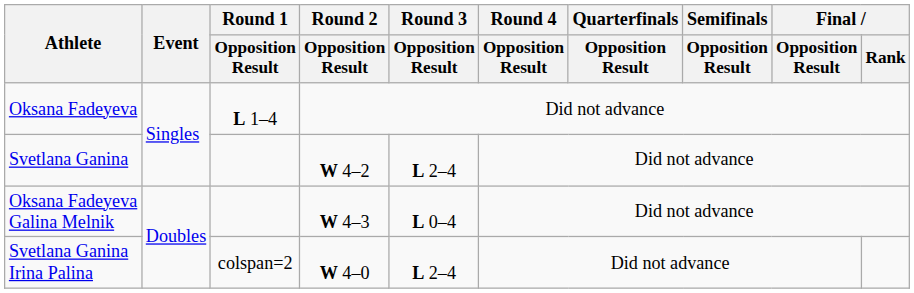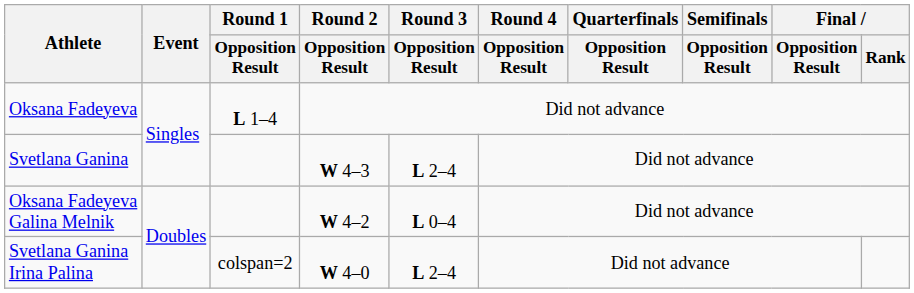(345, 171) W 4–2 -> (345, 171) W 4–3
(345, 222) W 4–3 -> (345, 222) W 4–2
